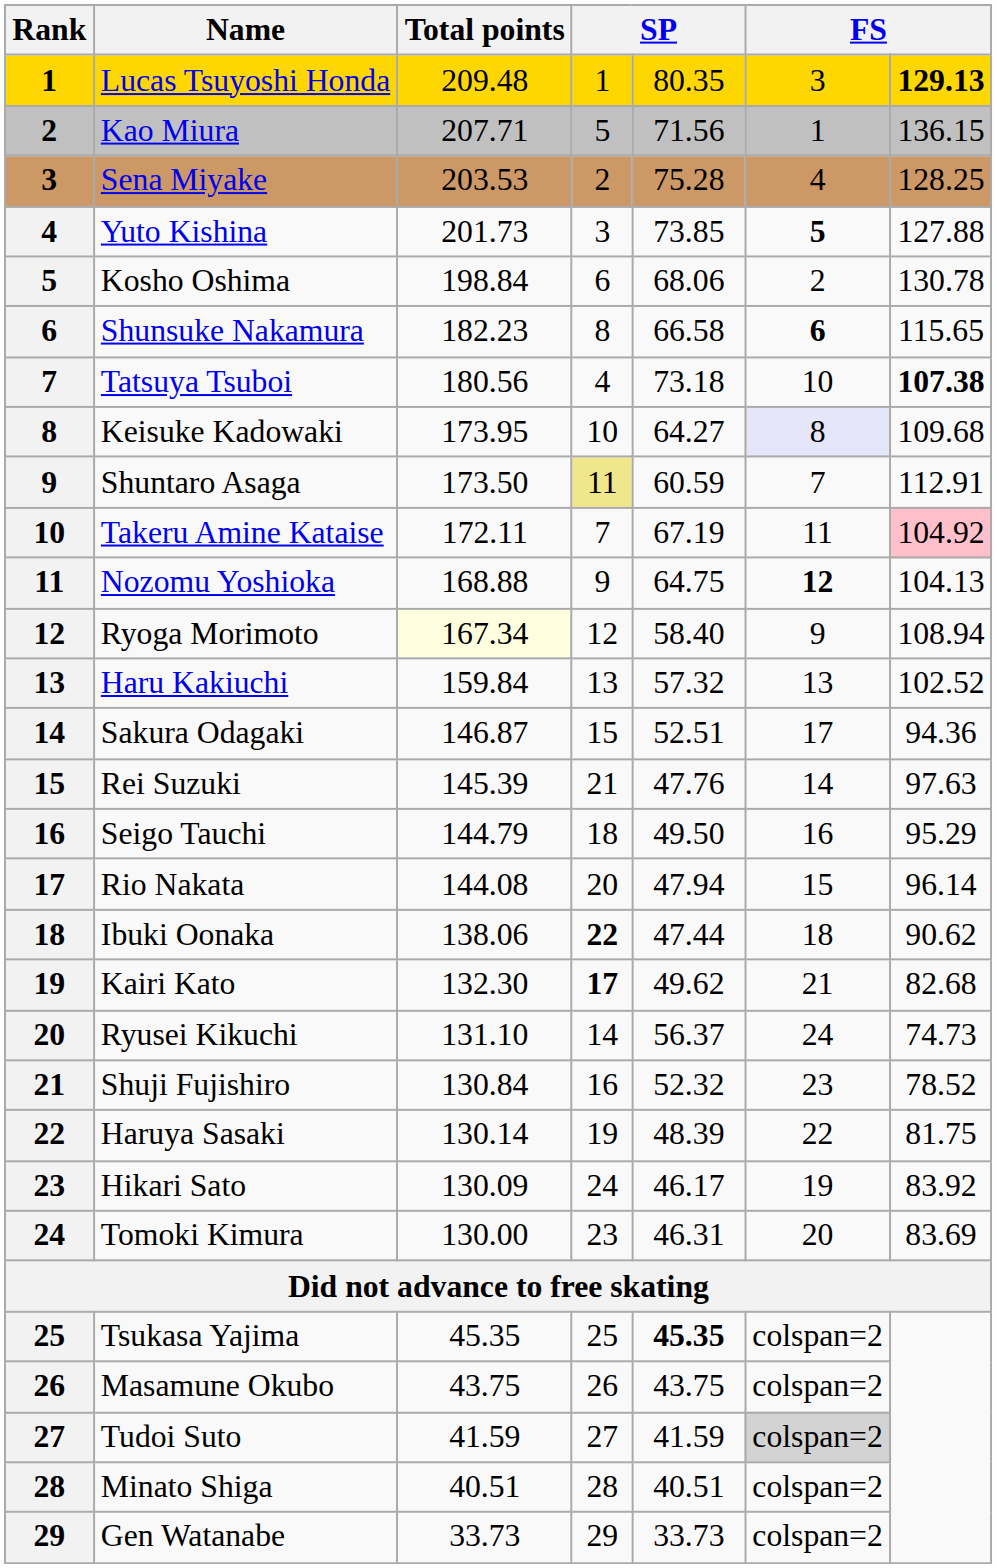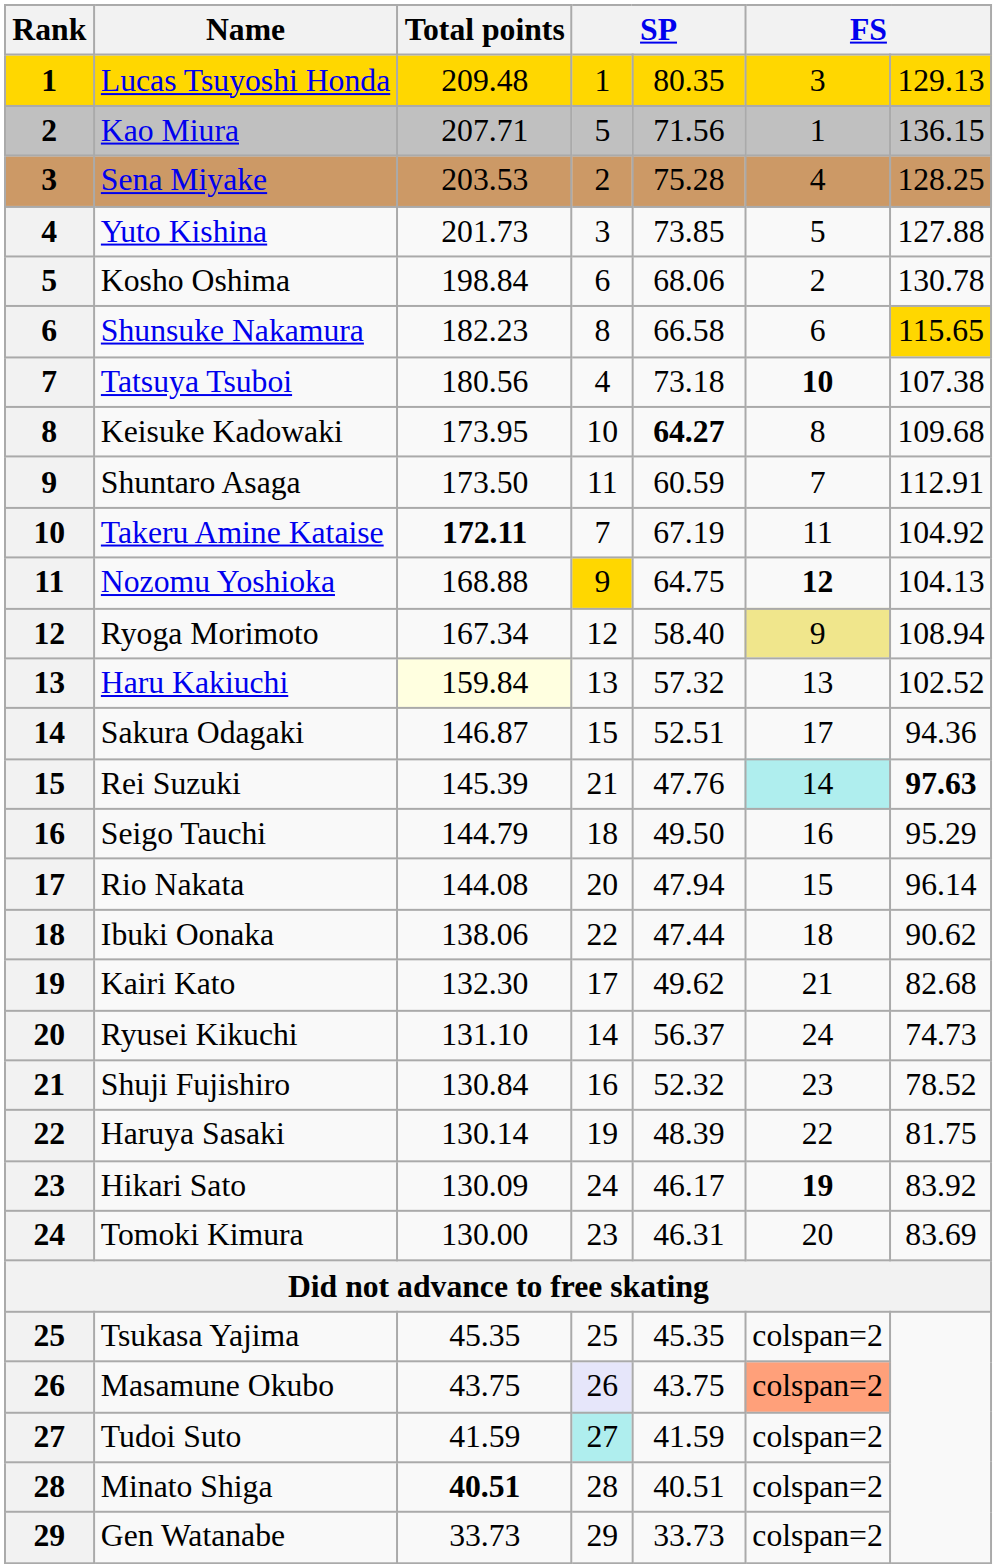(941, 79) bold -> (941, 79) normal
(818, 230) bold -> (818, 230) normal
(818, 331) bold -> (818, 331) normal
(941, 331) no background -> (941, 331) gold background
(818, 381) normal -> (818, 381) bold
(941, 381) bold -> (941, 381) normal
(689, 431) normal -> (689, 431) bold
(818, 431) lavender background -> (818, 431) no background
(602, 481) khaki background -> (602, 481) no background
(485, 532) normal -> (485, 532) bold
(941, 532) pink background -> (941, 532) no background
(602, 582) no background -> (602, 582) gold background
(485, 632) lightyellow background -> (485, 632) no background
(818, 632) no background -> (818, 632) khaki background
(485, 682) no background -> (485, 682) lightyellow background
(818, 783) no background -> (818, 783) paleturquoise background
(941, 783) normal -> (941, 783) bold
(602, 933) bold -> (602, 933) normal
(602, 984) bold -> (602, 984) normal
(818, 1185) normal -> (818, 1185) bold
(689, 1335) bold -> (689, 1335) normal
(602, 1386) no background -> (602, 1386) lavender background
(818, 1386) no background -> (818, 1386) lightsalmon background
(602, 1436) no background -> (602, 1436) paleturquoise background
(818, 1436) lightgrey background -> (818, 1436) no background
(485, 1486) normal -> (485, 1486) bold
